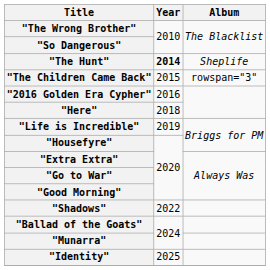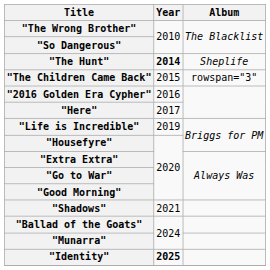(168, 110) 2018 -> (168, 110) 2017
(168, 208) 2022 -> (168, 208) 2021
(168, 257) normal -> (168, 257) bold
